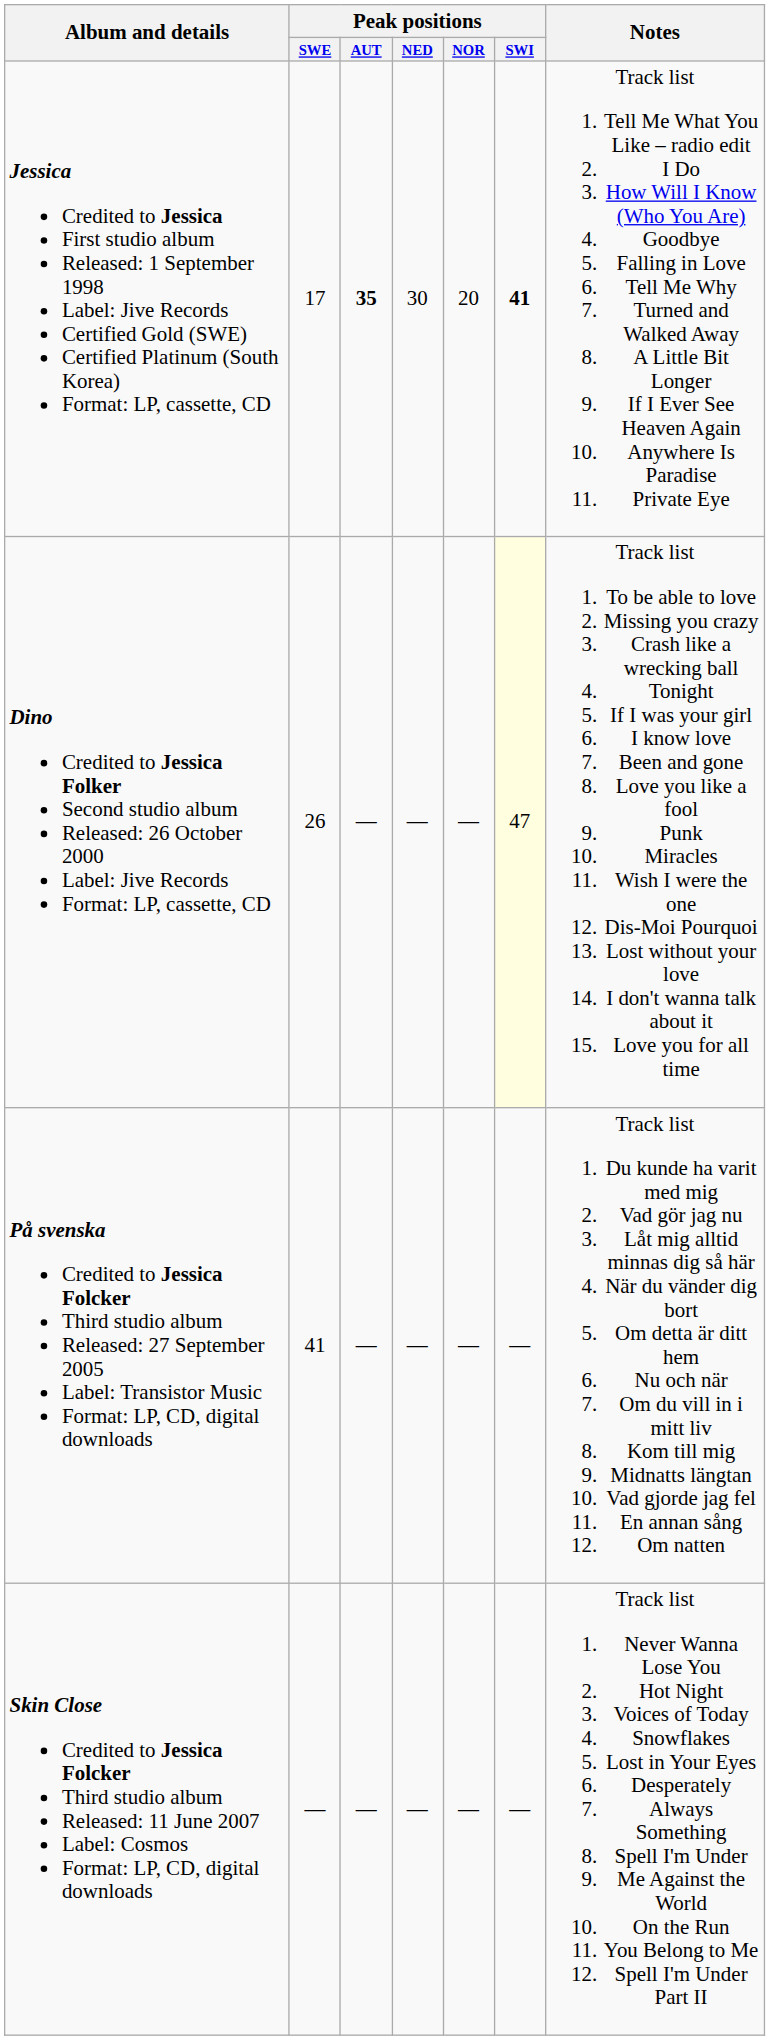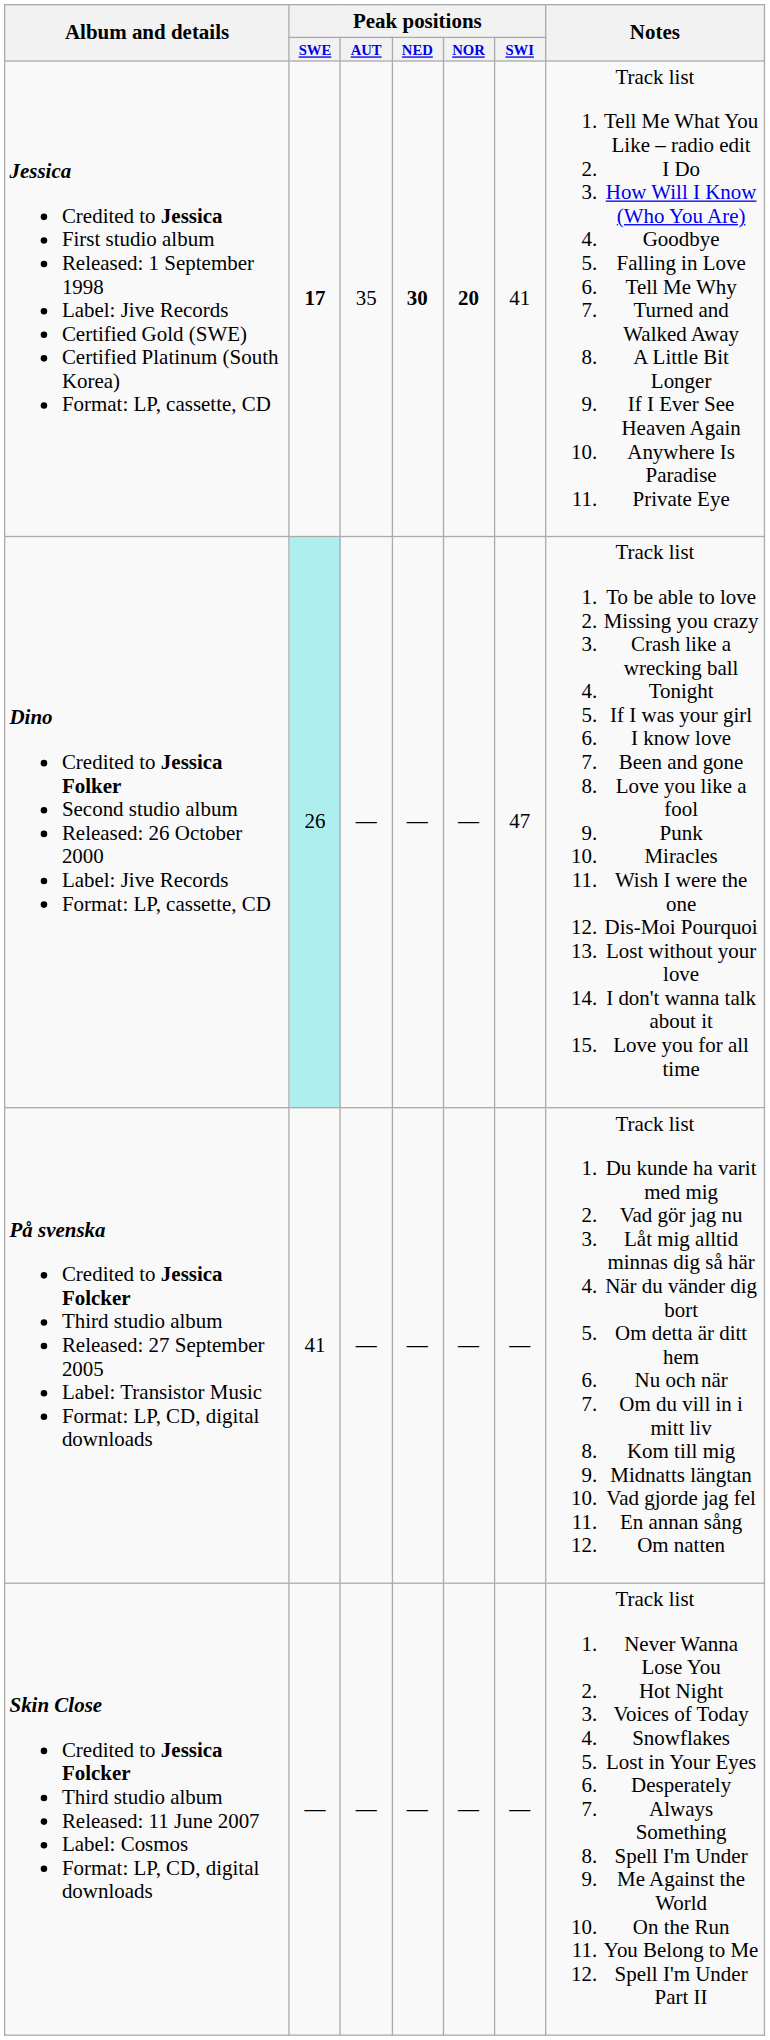(315, 298) normal -> (315, 298) bold
(366, 298) bold -> (366, 298) normal
(417, 298) normal -> (417, 298) bold
(469, 298) normal -> (469, 298) bold
(520, 298) bold -> (520, 298) normal
(315, 821) no background -> (315, 821) paleturquoise background
(520, 821) lightyellow background -> (520, 821) no background
